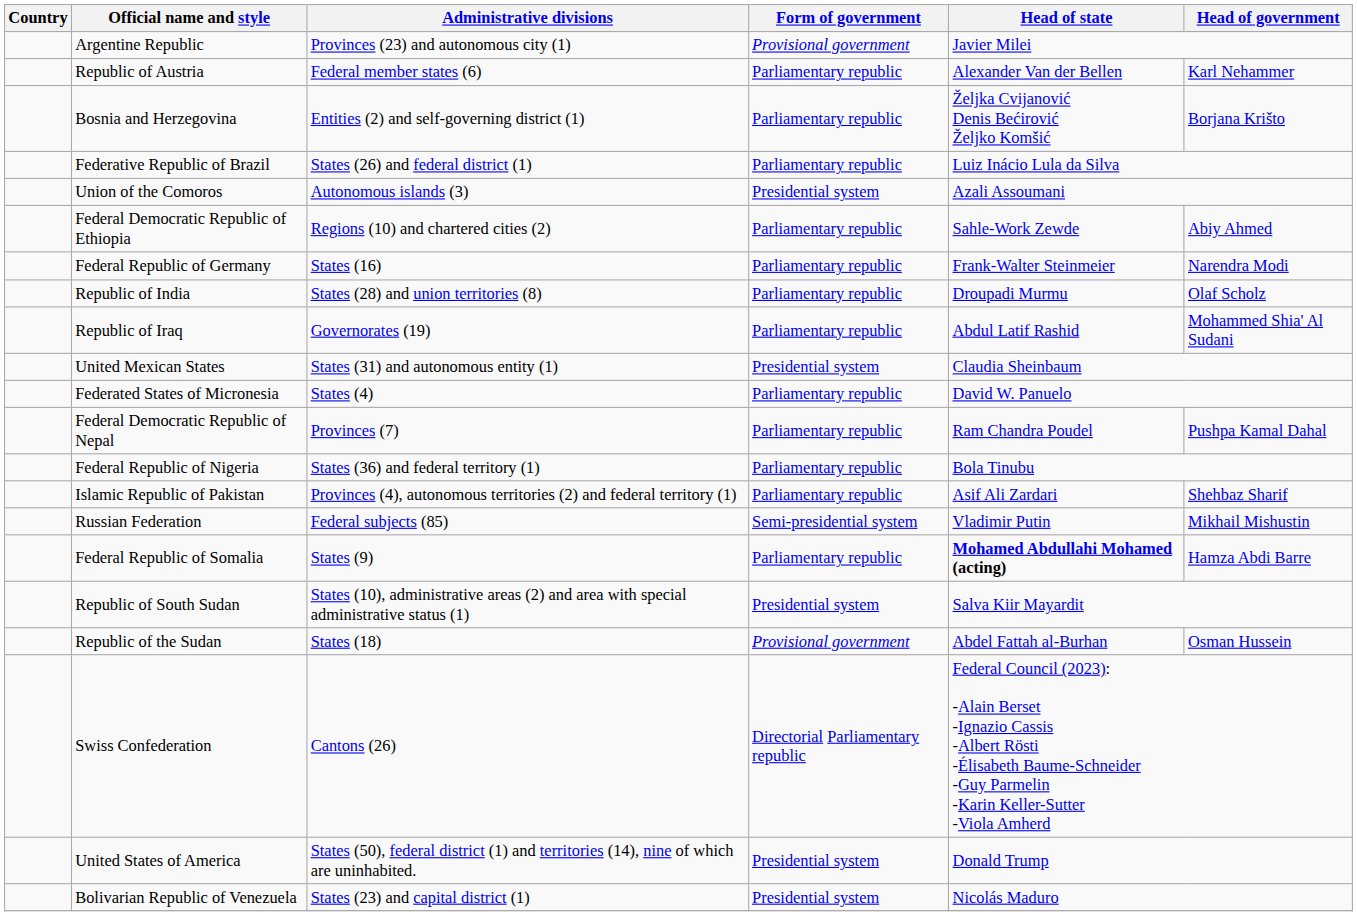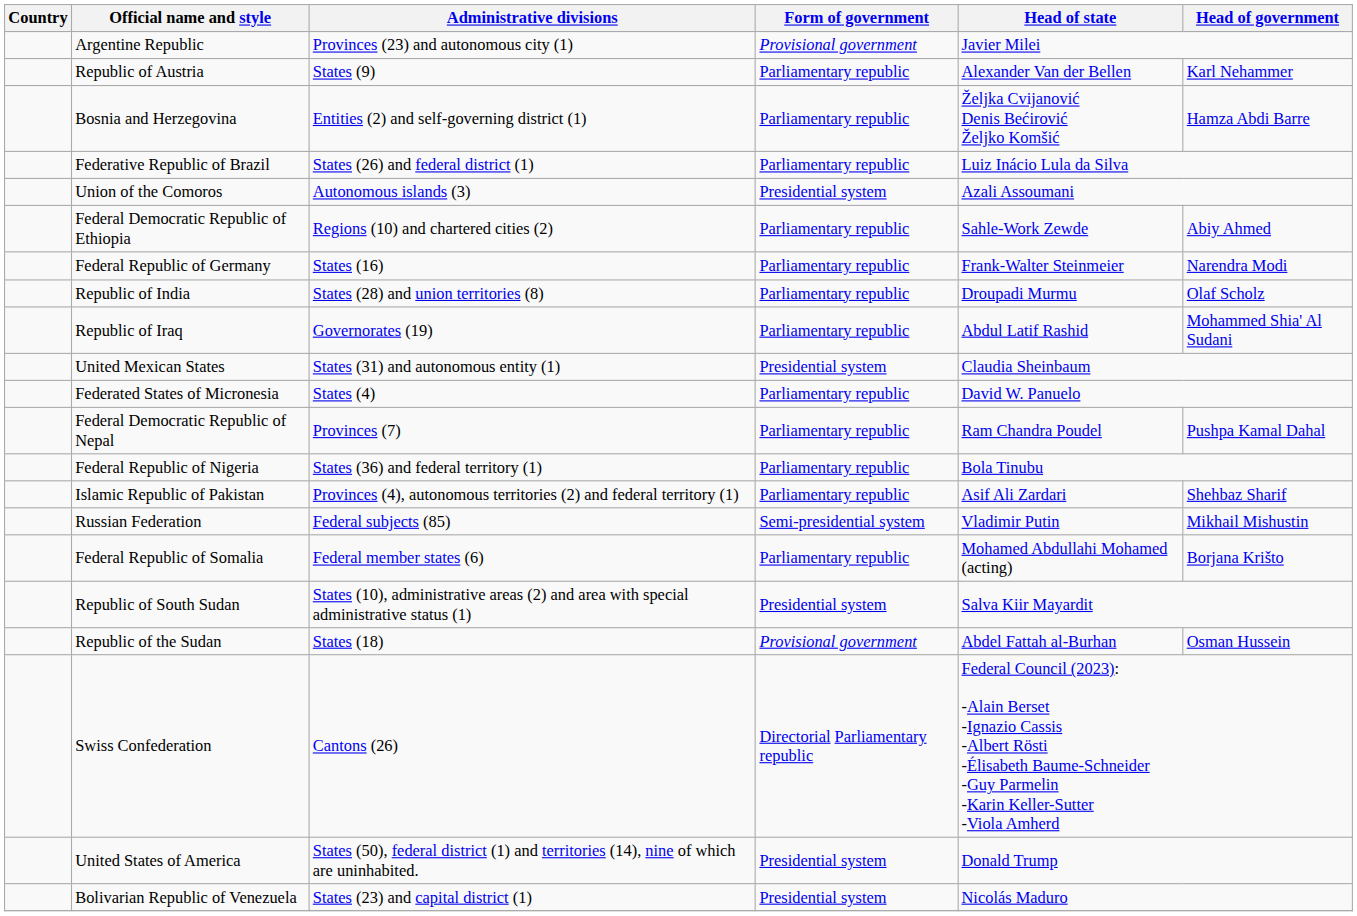(396, 72) Federal member states (6) -> (344, 72) States (9)
(1237, 118) Borjana Krišto -> (1248, 118) Hamza Abdi Barre
(342, 558) States (9) -> (398, 558) Federal member states (6)
(1062, 558) bold -> (1064, 558) normal
(1249, 558) Hamza Abdi Barre -> (1235, 558) Borjana Krišto
